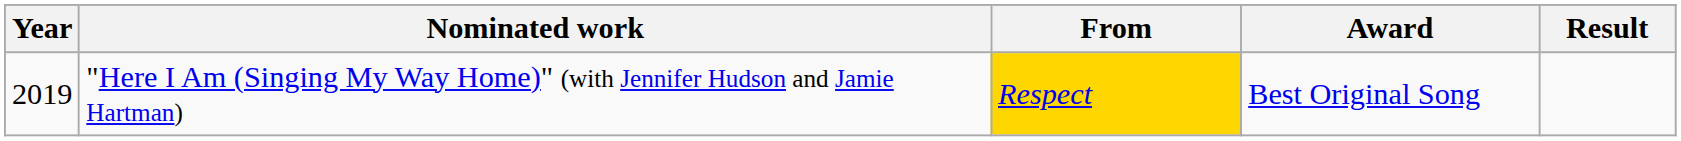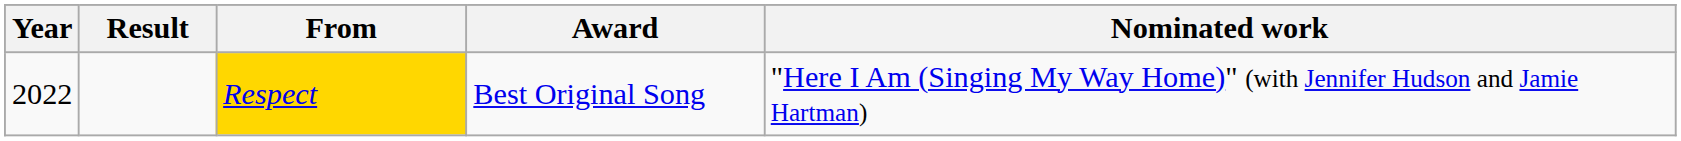columns swapped: (535, 28) <-> (1607, 28)
(42, 93) 2019 -> (42, 93) 2022
